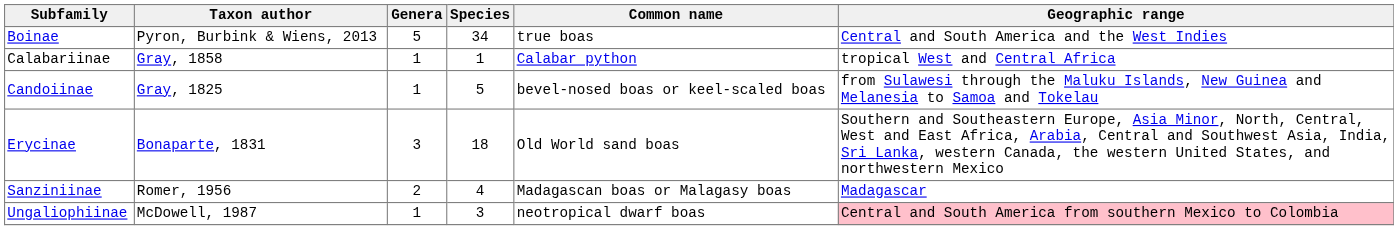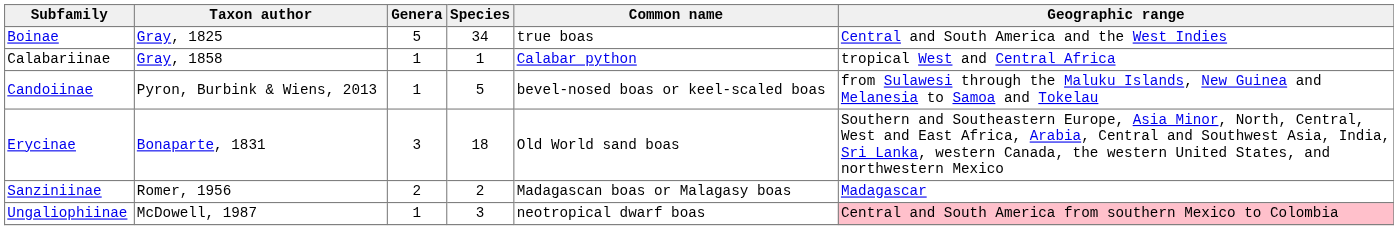(257, 38) Pyron, Burbink & Wiens, 2013 -> (180, 38) Gray, 1825
(180, 90) Gray, 1825 -> (257, 90) Pyron, Burbink & Wiens, 2013
(480, 192) 4 -> (480, 192) 2
